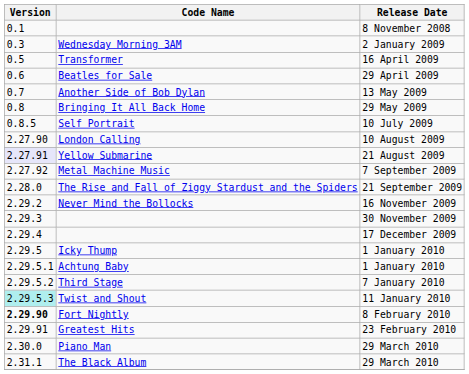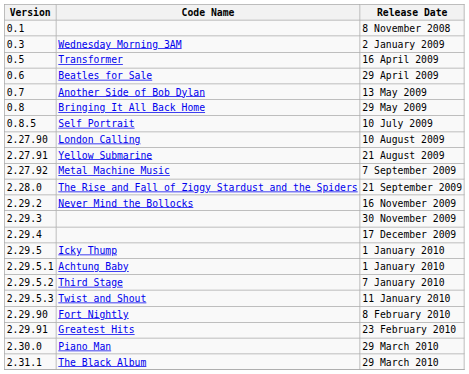(27, 155) lavender background -> (27, 155) no background
(30, 298) paleturquoise background -> (30, 298) no background
(27, 314) bold -> (27, 314) normal
